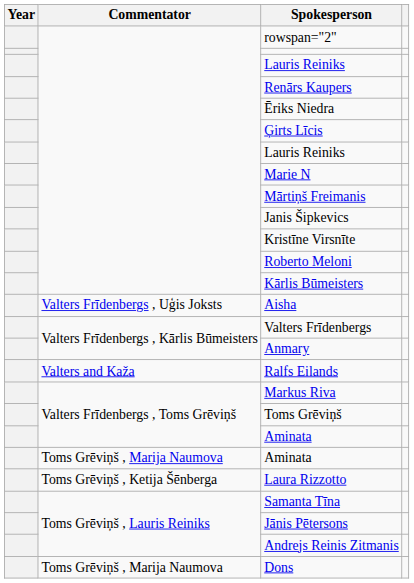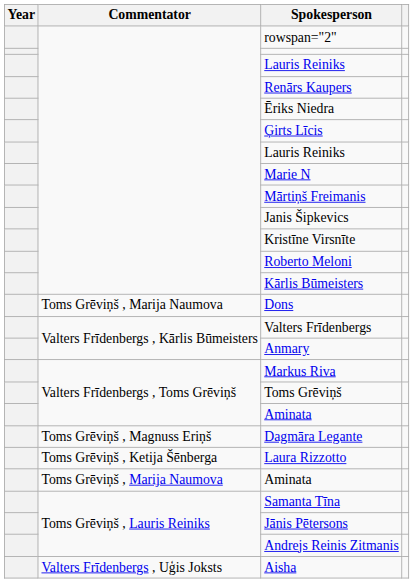rows swapped: (132, 305) <-> (132, 567)
- row: (88, 370)
+ row: (126, 436)
rows swapped: (129, 480) <-> (132, 458)
